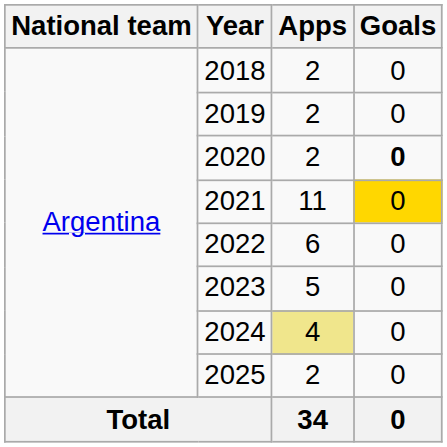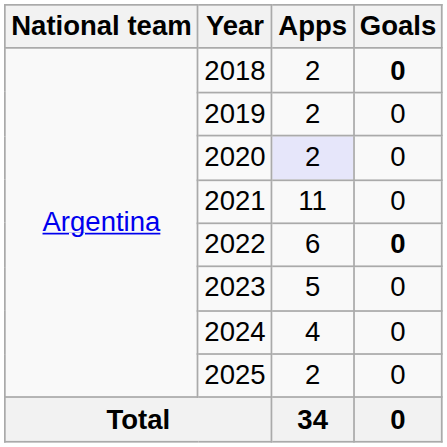(398, 69) normal -> (398, 69) bold
(313, 157) no background -> (313, 157) lavender background
(398, 157) bold -> (398, 157) normal
(398, 200) gold background -> (398, 200) no background
(398, 244) normal -> (398, 244) bold
(313, 331) khaki background -> (313, 331) no background
